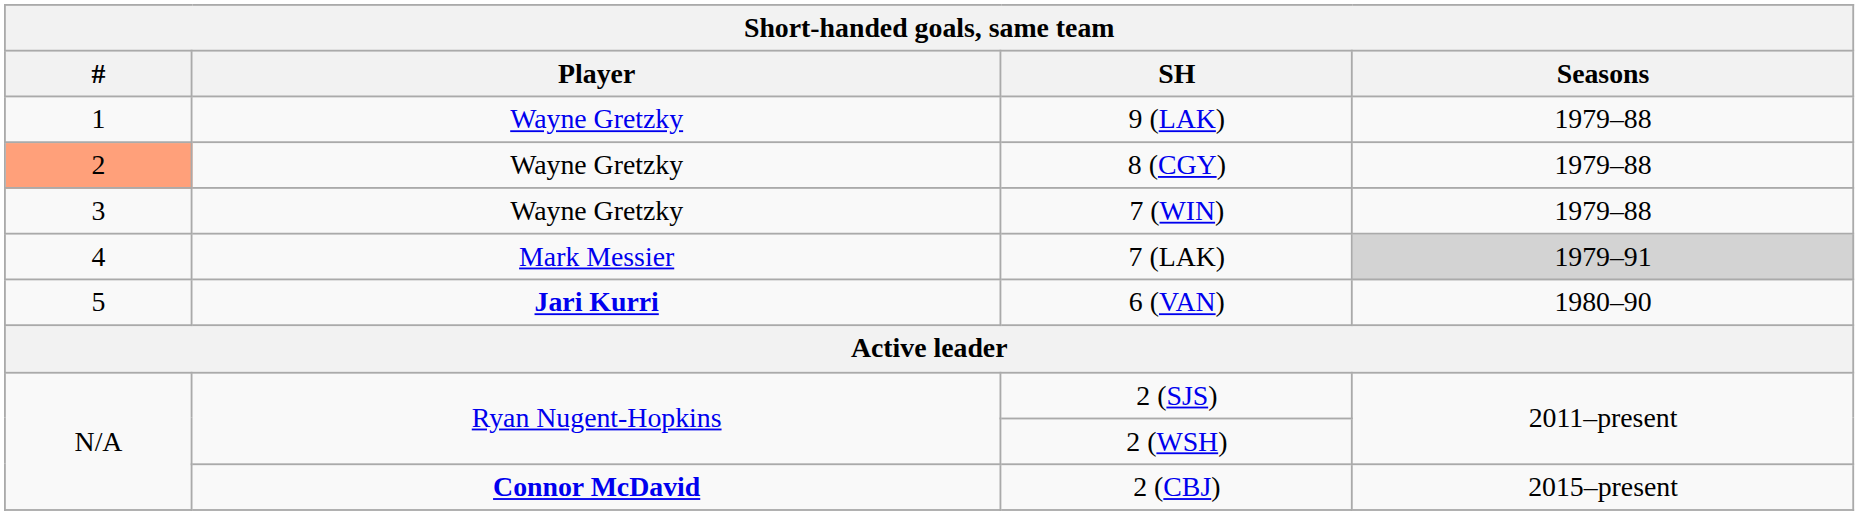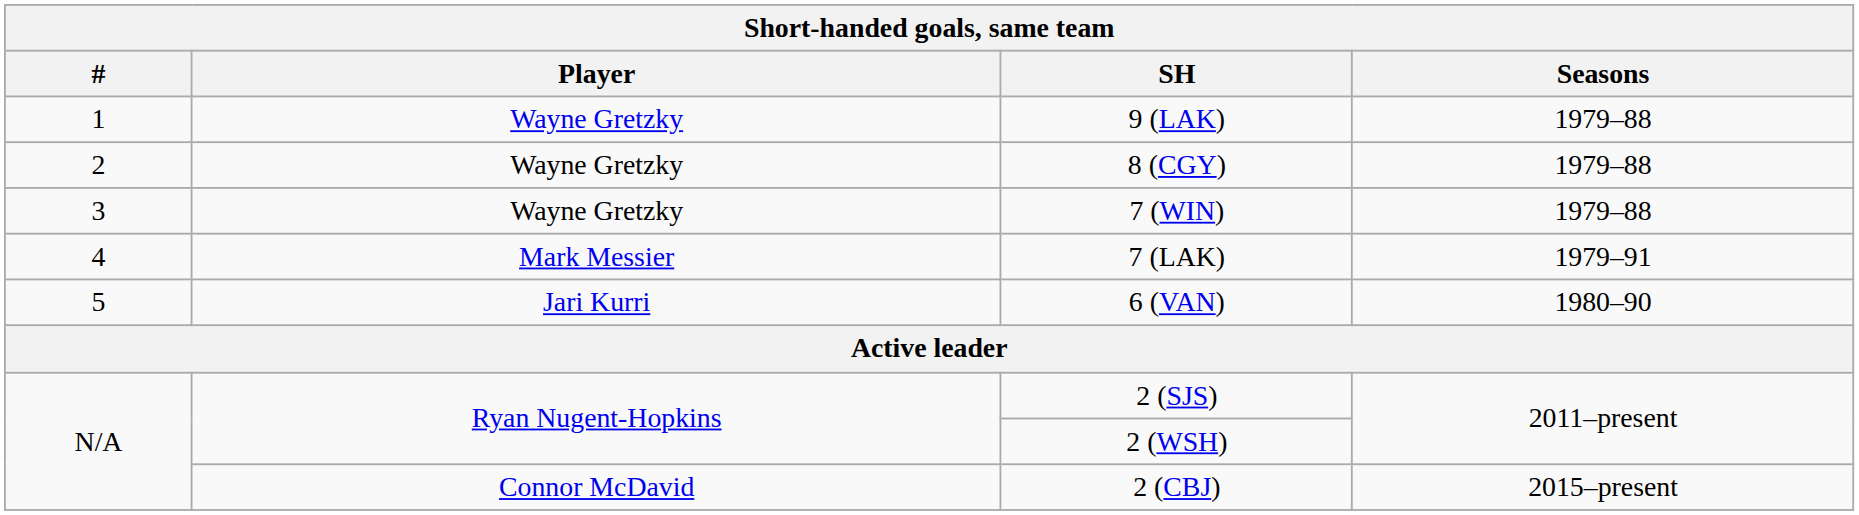(99, 165) lightsalmon background -> (99, 165) no background
(1603, 256) lightgrey background -> (1603, 256) no background
(597, 302) bold -> (597, 302) normal
(597, 486) bold -> (597, 486) normal
